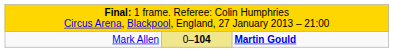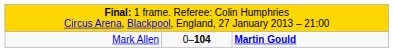(197, 40) khaki background -> (197, 40) no background
